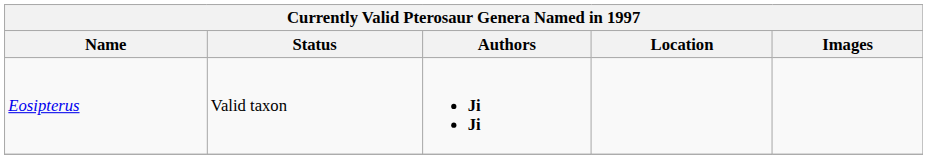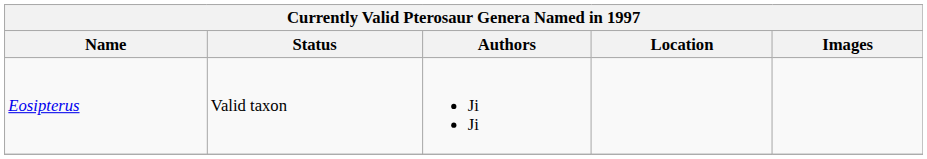(507, 115) bold -> (507, 115) normal
